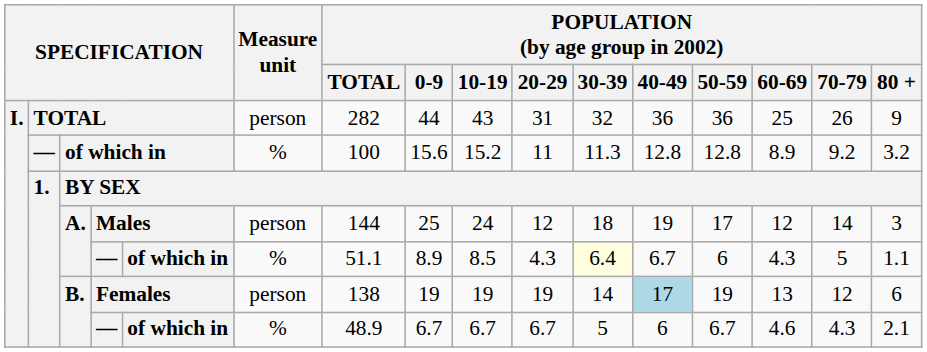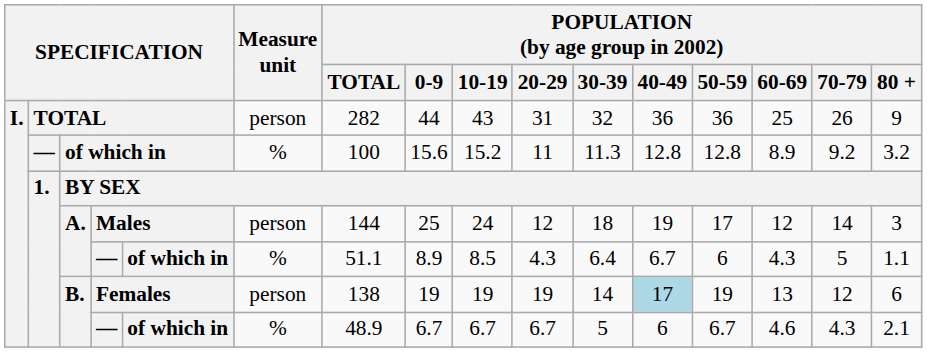(602, 258) lightyellow background -> (602, 258) no background
